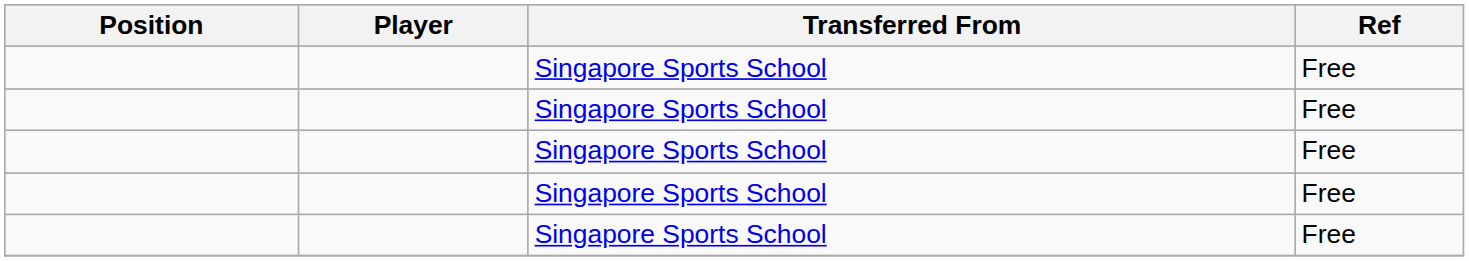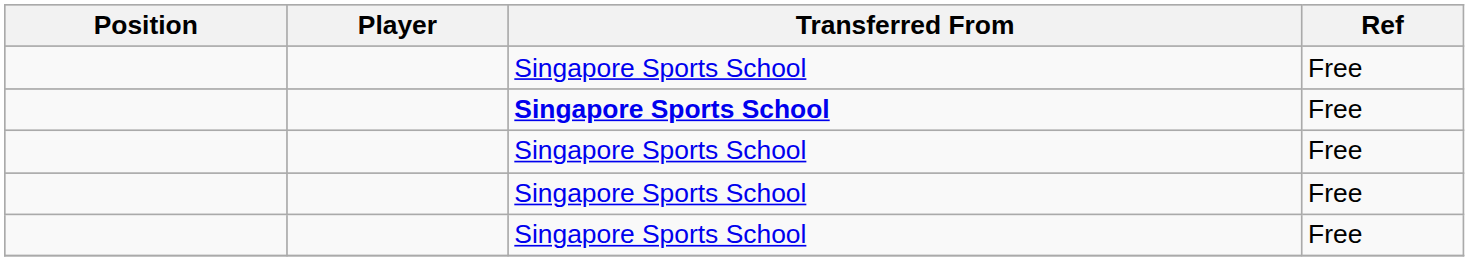(681, 109) normal -> (672, 109) bold
